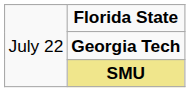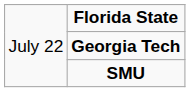(126, 73) khaki background -> (126, 73) no background
